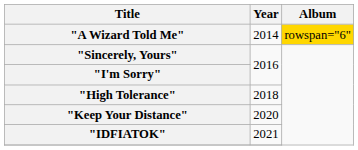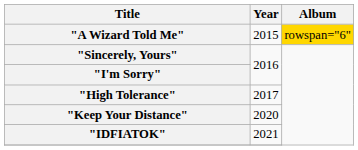(266, 34) 2014 -> (266, 34) 2015
(266, 94) 2018 -> (266, 94) 2017
